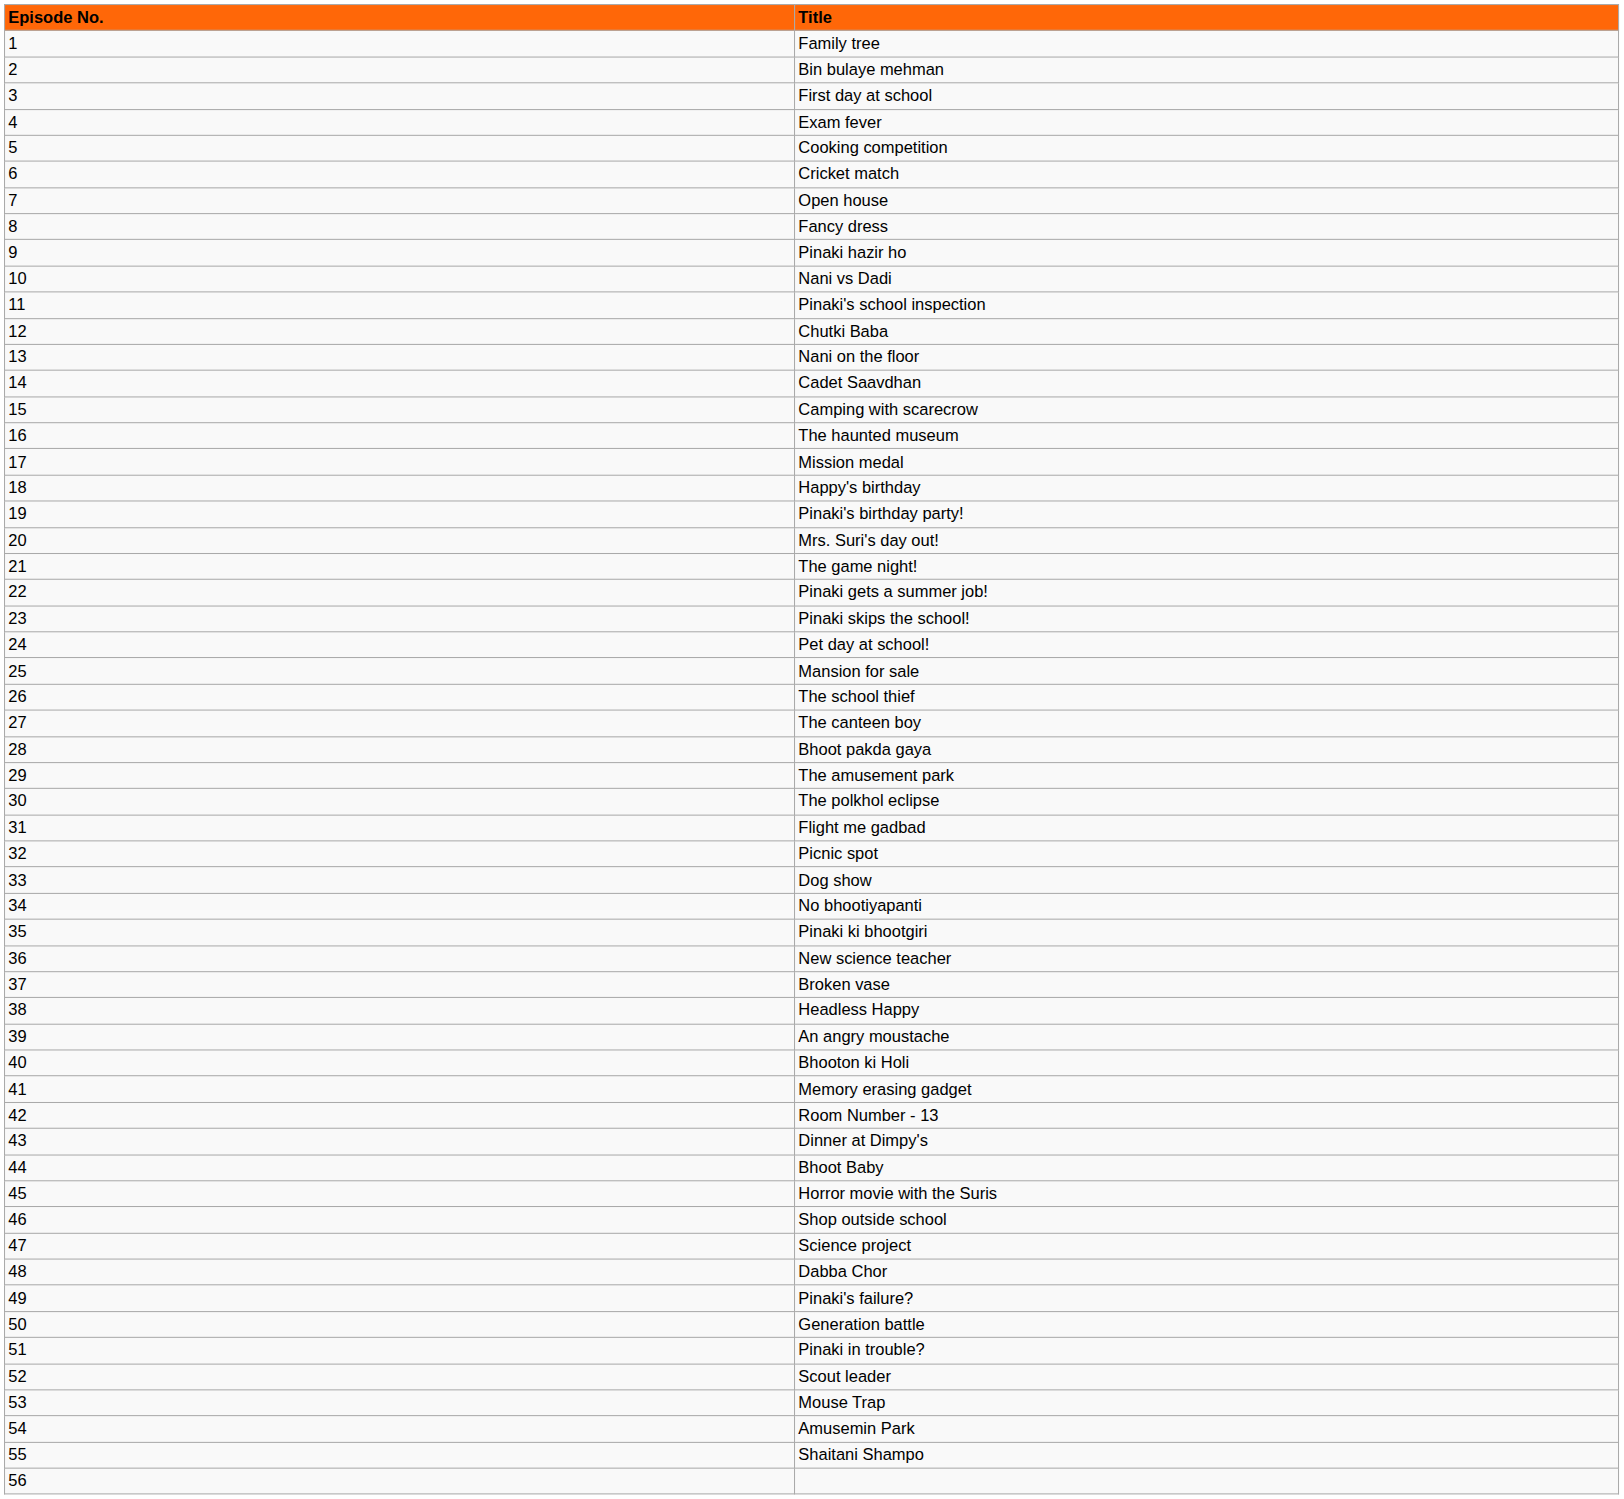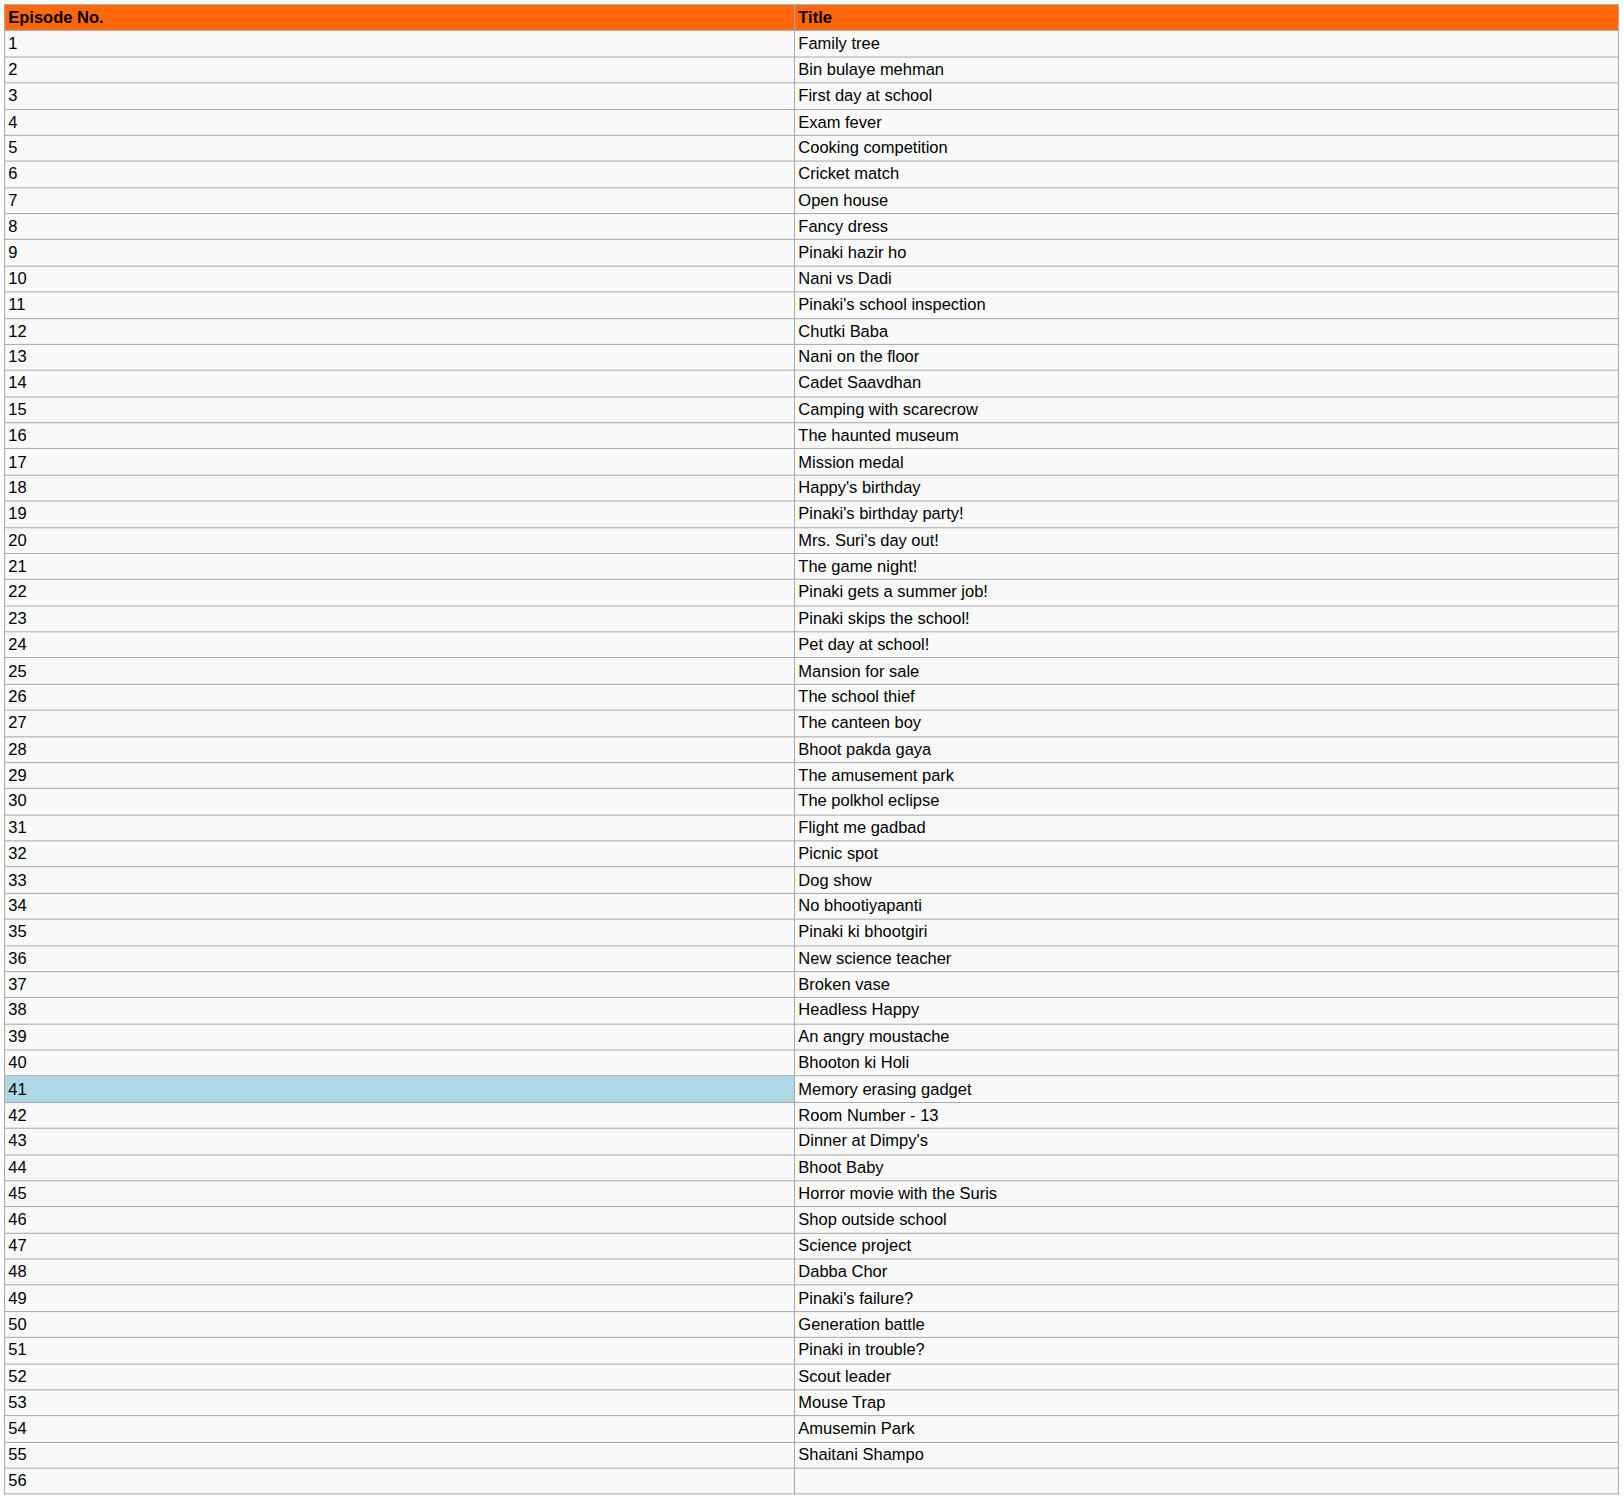(17, 1089) no background -> (17, 1089) lightblue background
